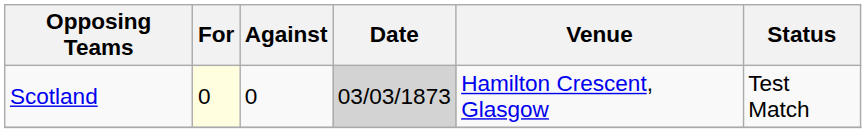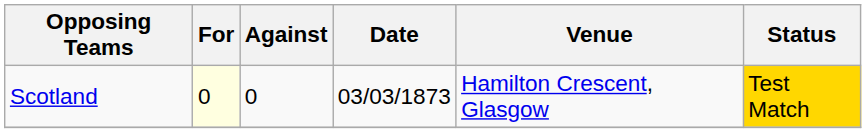(394, 96) lightgrey background -> (394, 96) no background
(779, 96) no background -> (779, 96) gold background
